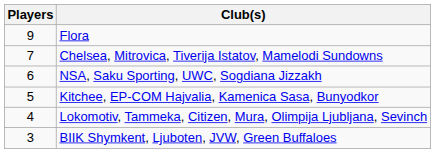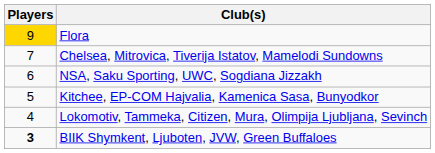(30, 35) no background -> (30, 35) gold background
(30, 138) normal -> (30, 138) bold
